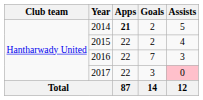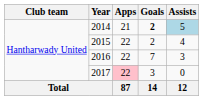(125, 27) bold -> (125, 27) normal
(152, 27) normal -> (152, 27) bold
(182, 27) no background -> (182, 27) lightblue background
(125, 73) no background -> (125, 73) pink background
(182, 73) pink background -> (182, 73) no background
